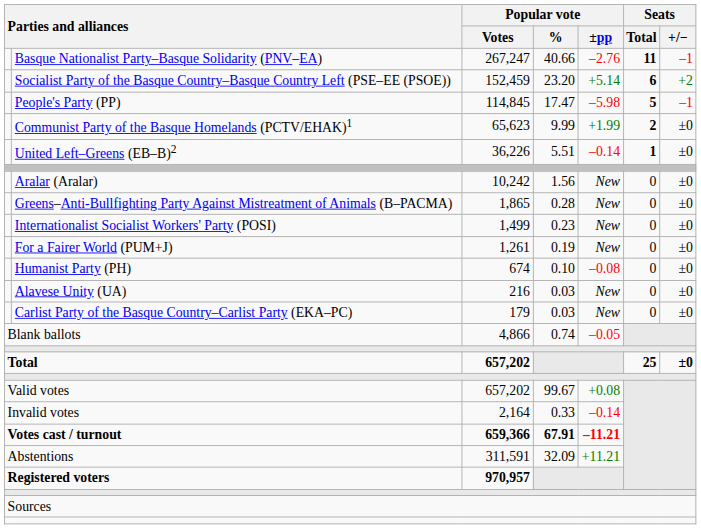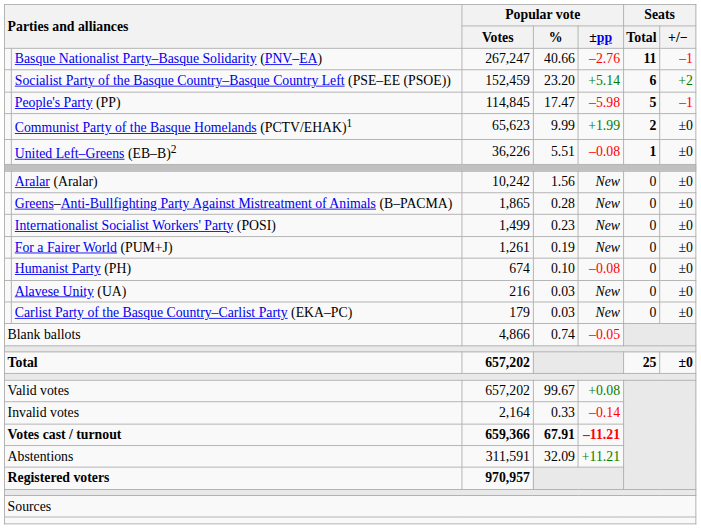(605, 151) –0.14 -> (605, 151) –0.08
